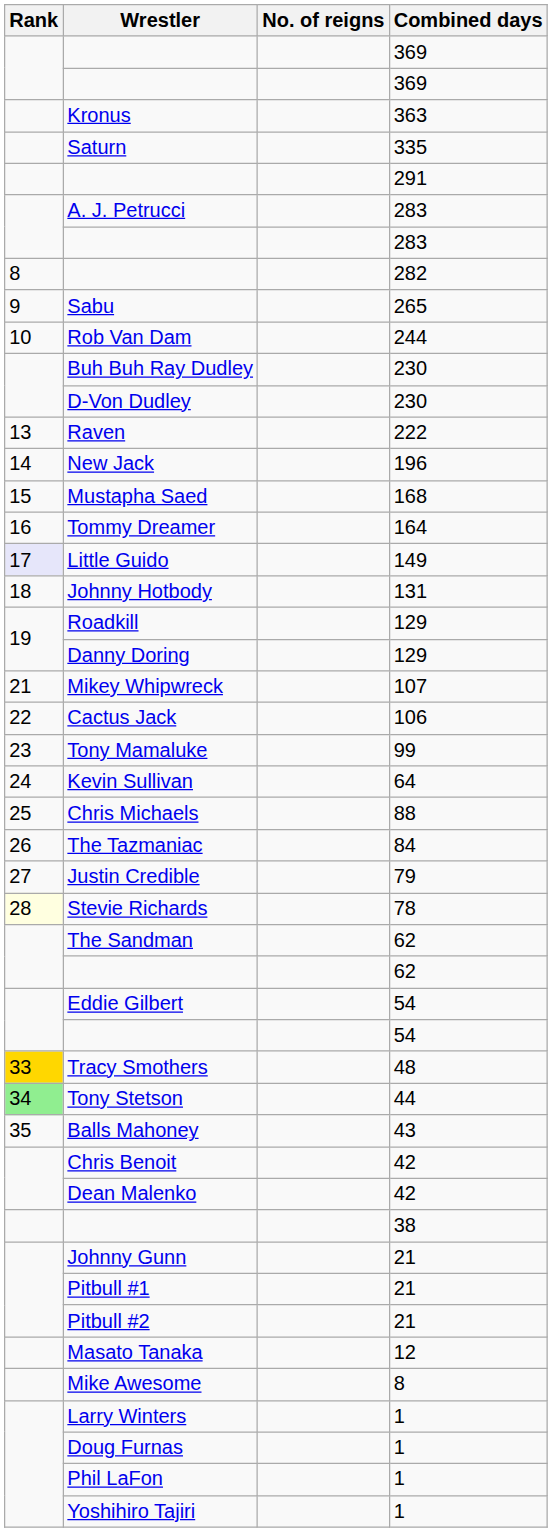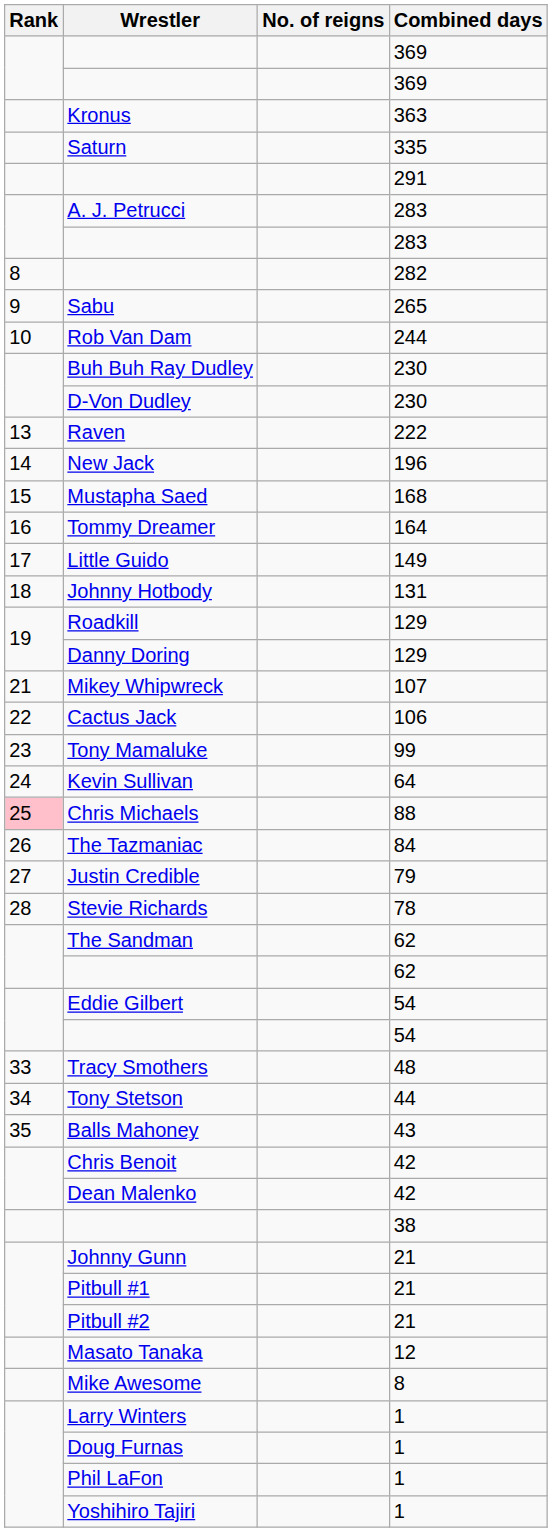(20, 559) lavender background -> (20, 559) no background
(20, 813) no background -> (20, 813) pink background
(20, 908) lightyellow background -> (20, 908) no background
(20, 1067) gold background -> (20, 1067) no background
(20, 1098) lightgreen background -> (20, 1098) no background
